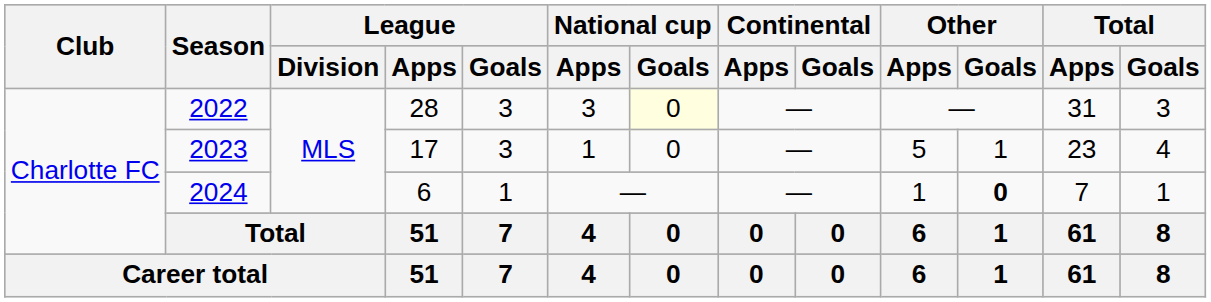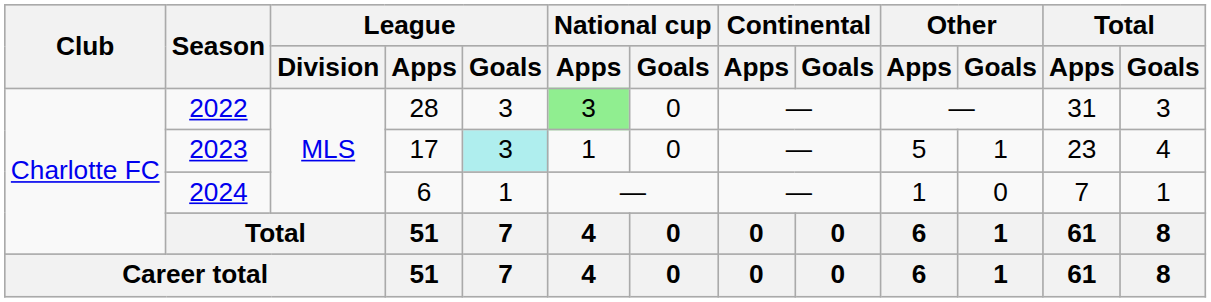(588, 108) no background -> (588, 108) lightgreen background
(673, 108) lightyellow background -> (673, 108) no background
(505, 150) no background -> (505, 150) paleturquoise background
(1000, 191) bold -> (1000, 191) normal
